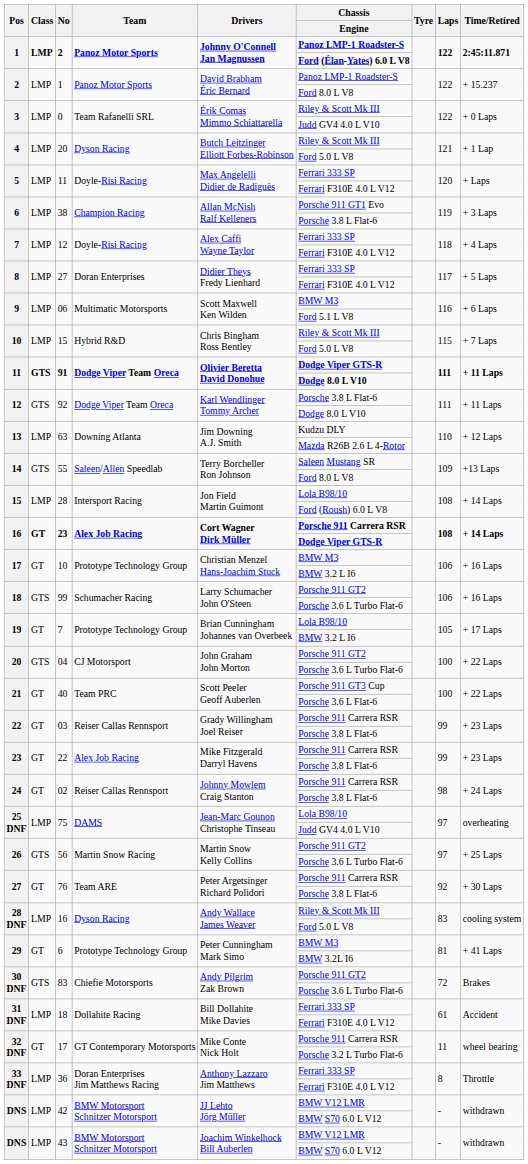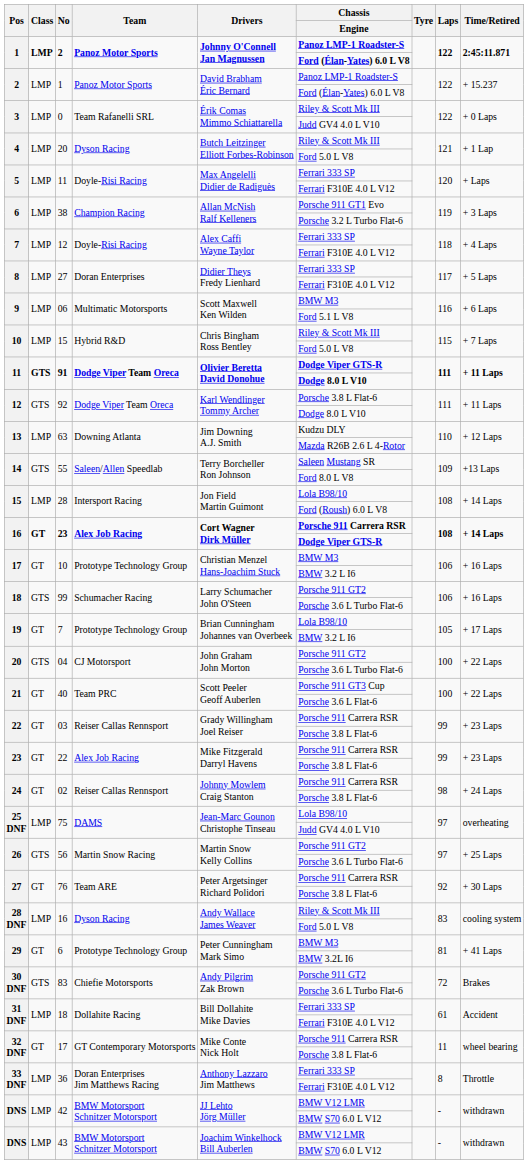(326, 92) Ford 8.0 L V8 -> (351, 92) Ford (Élan-Yates) 6.0 L V8
(338, 221) Porsche 3.8 L Flat-6 -> (351, 221) Porsche 3.2 L Turbo Flat-6
(351, 1055) Porsche 3.2 L Turbo Flat-6 -> (338, 1055) Porsche 3.8 L Flat-6
